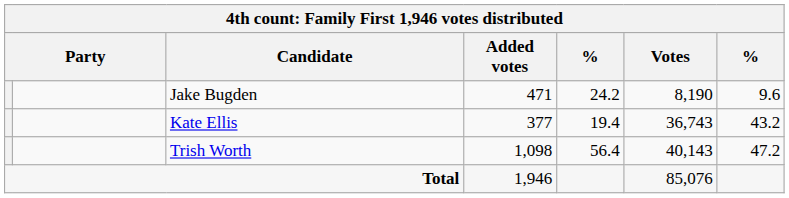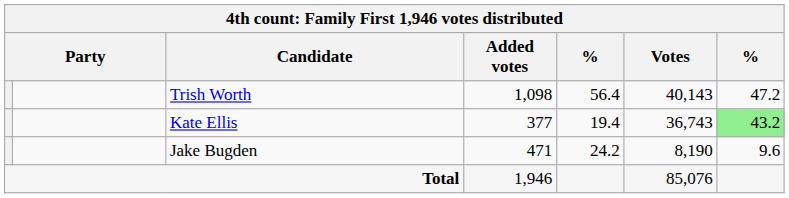rows swapped: (211, 151) <-> (214, 95)
(765, 123) no background -> (765, 123) lightgreen background
